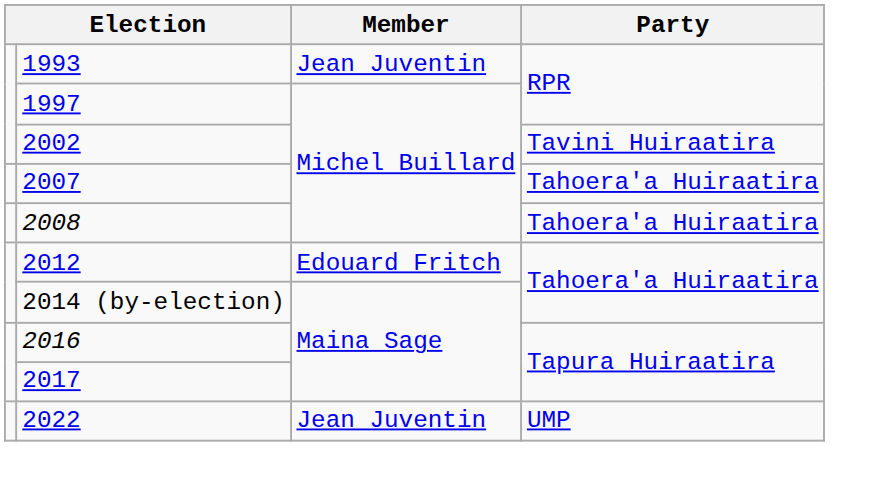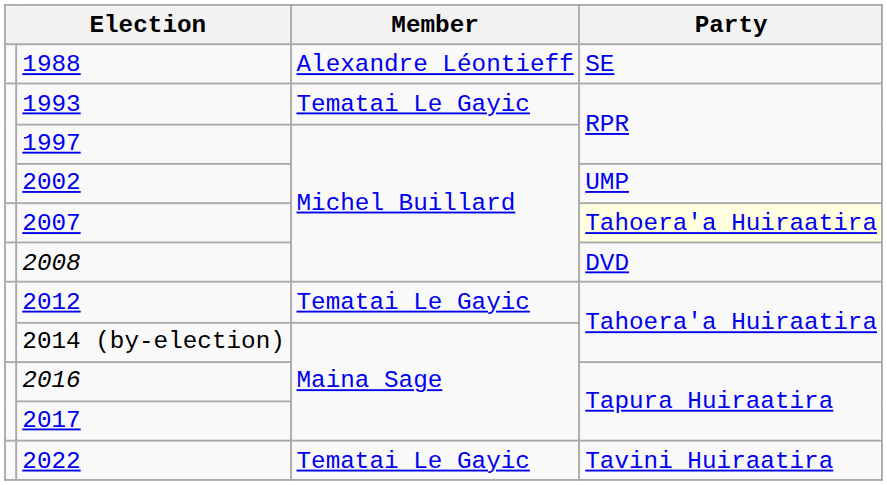+ row: (51, 64)
(391, 64) Jean Juventin -> (413, 104) Tematai Le Gayic
(651, 144) Tavini Huiraatira -> (607, 183) UMP
(673, 183) no background -> (731, 223) lightyellow background
(673, 223) Tahoera'a Huiraatira -> (607, 262) DVD
(399, 262) Edouard Fritch -> (413, 302) Tematai Le Gayic
(391, 421) Jean Juventin -> (413, 461) Tematai Le Gayic
(549, 421) UMP -> (709, 461) Tavini Huiraatira
